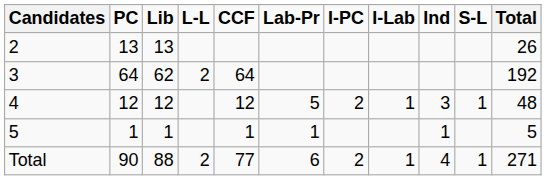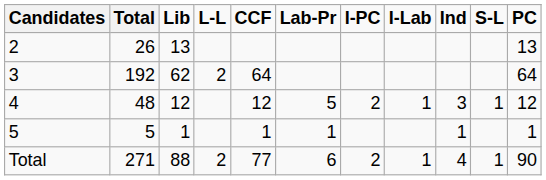columns swapped: (126, 18) <-> (516, 18)
